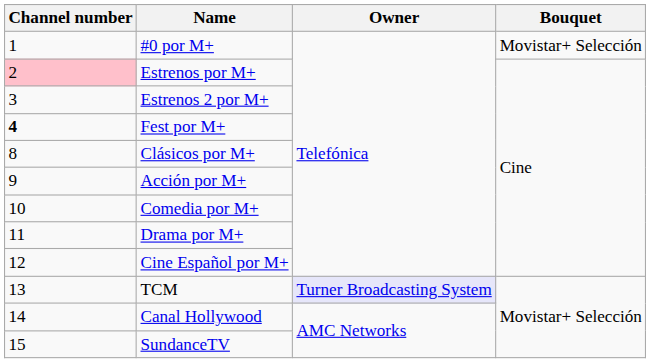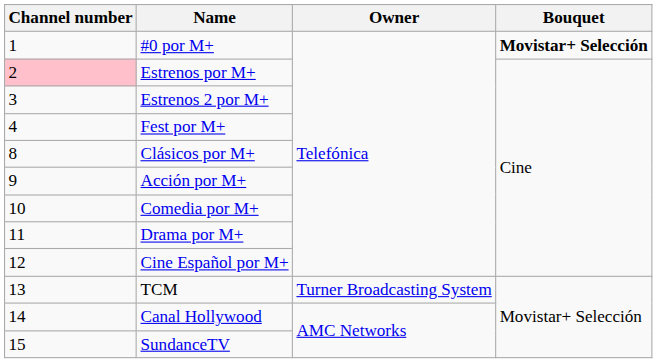(571, 45) normal -> (574, 45) bold
(13, 126) bold -> (13, 126) normal
(394, 289) lavender background -> (394, 289) no background
